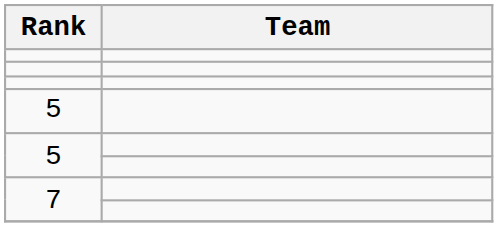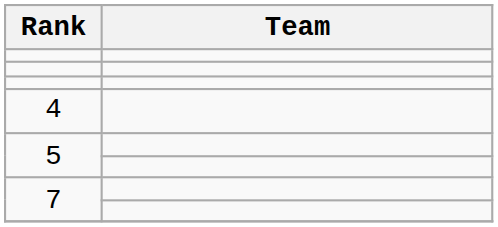(54, 111) 5 -> (54, 111) 4
